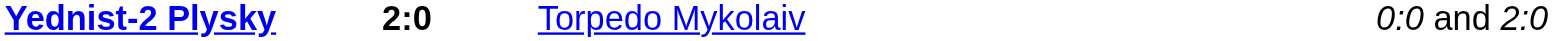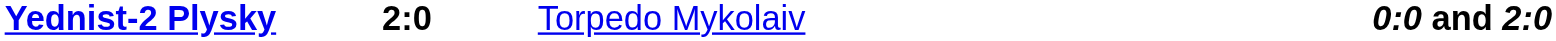(1462, 18) normal -> (1462, 18) bold
